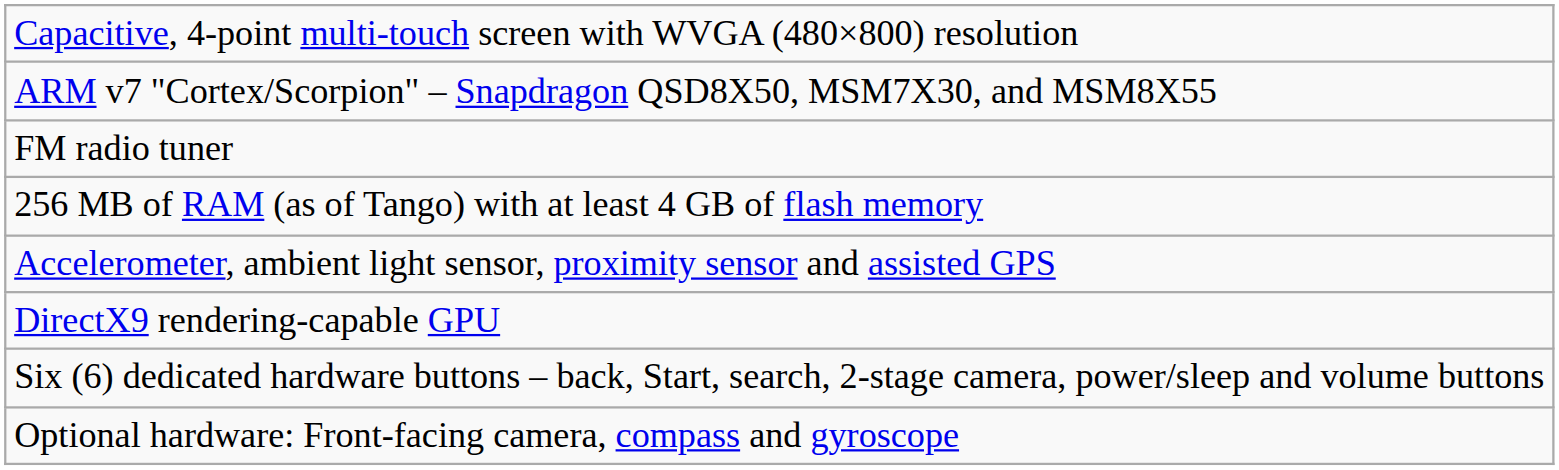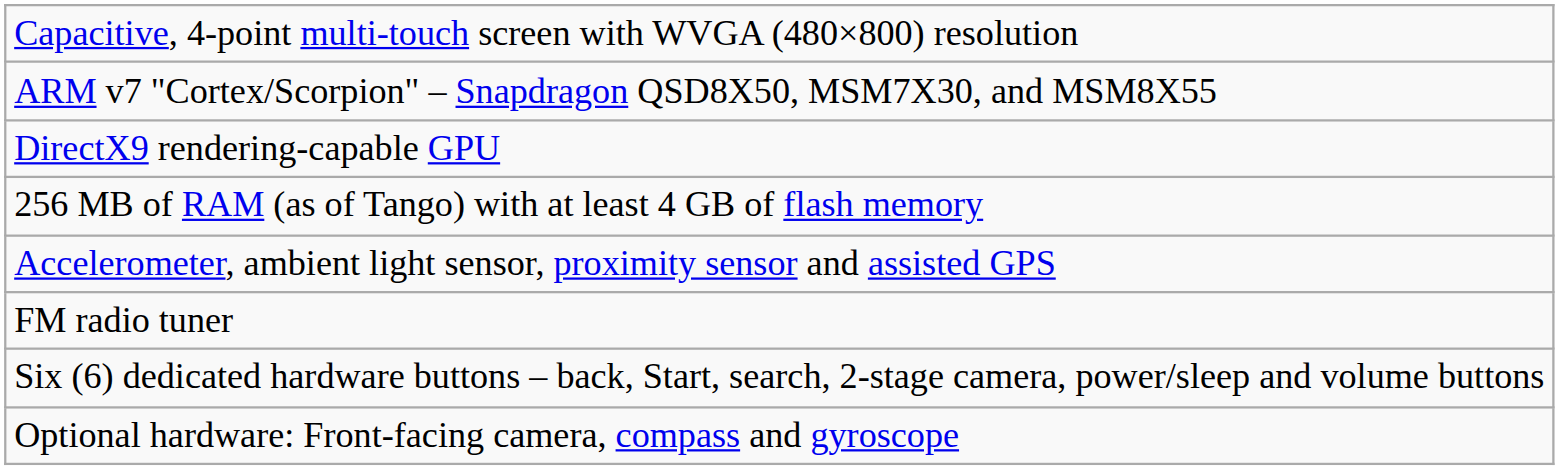(124, 147) FM radio tuner -> (257, 147) DirectX9 rendering-capable GPU
(257, 319) DirectX9 rendering-capable GPU -> (124, 319) FM radio tuner
